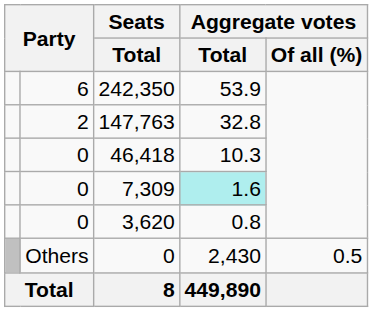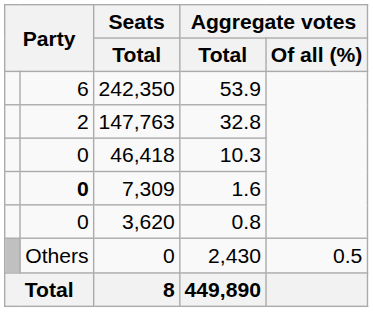(83, 189) normal -> (83, 189) bold
(246, 189) paleturquoise background -> (246, 189) no background
